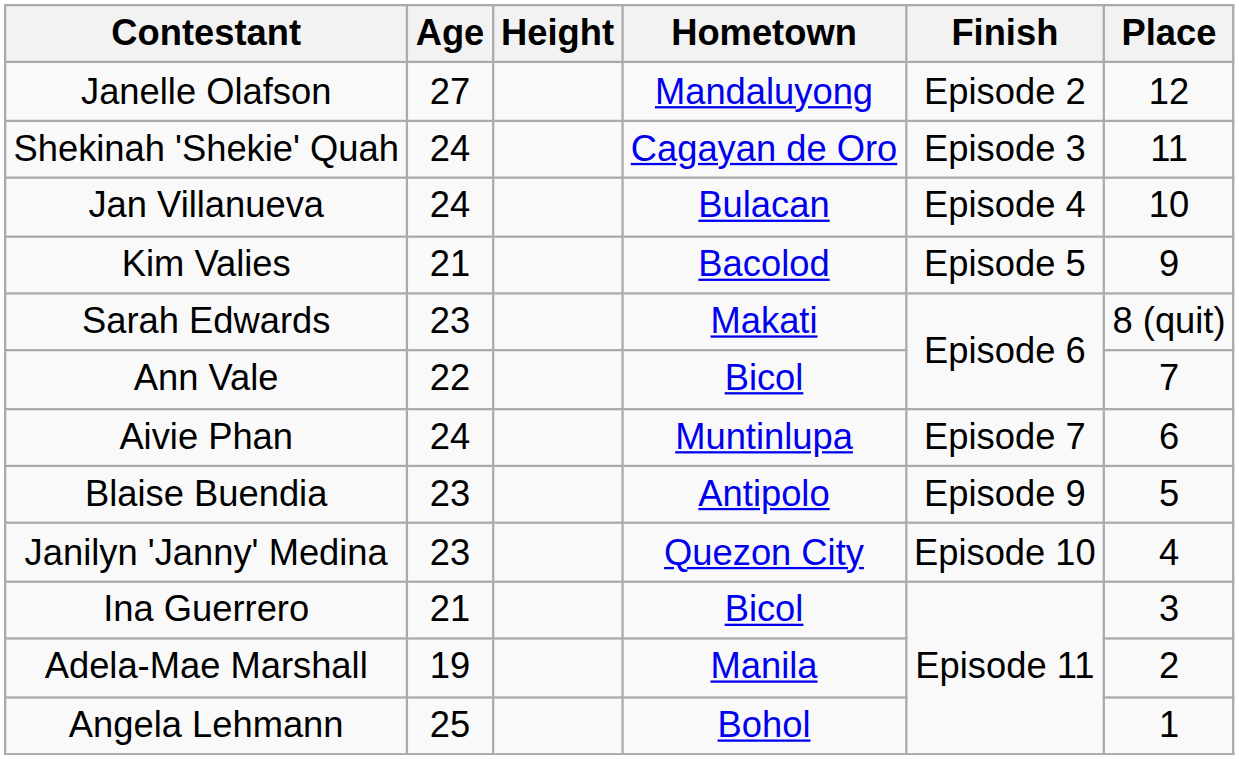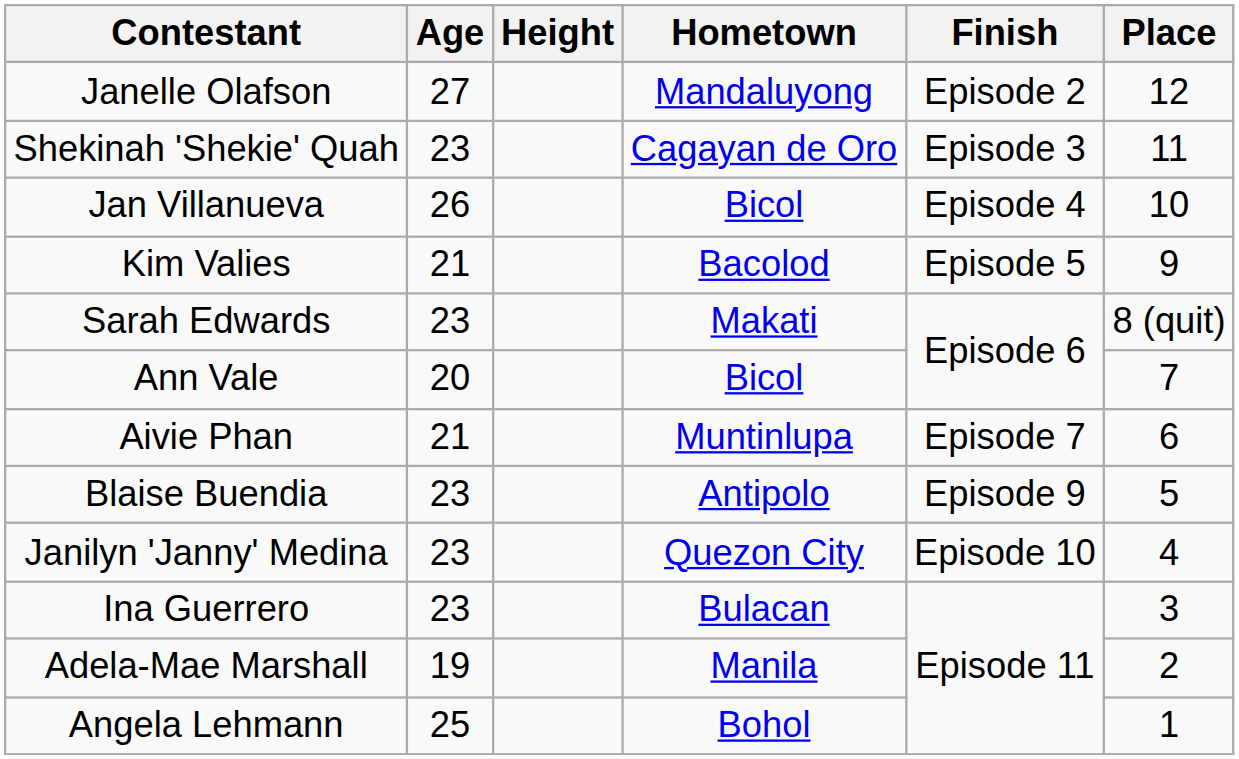(450, 148) 24 -> (450, 148) 23
(450, 206) 24 -> (450, 206) 26
(764, 206) Bulacan -> (764, 206) Bicol
(450, 378) 22 -> (450, 378) 20
(450, 436) 24 -> (450, 436) 21
(450, 609) 21 -> (450, 609) 23
(764, 609) Bicol -> (764, 609) Bulacan
